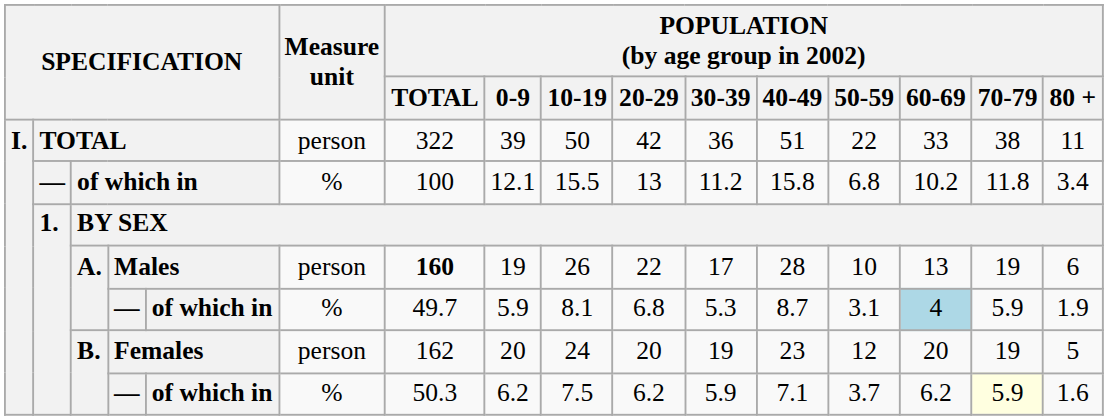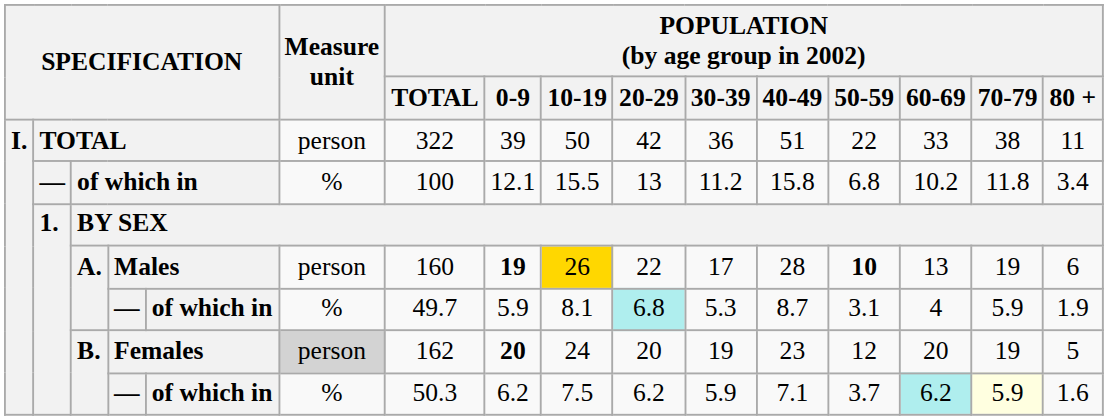(435, 266) bold -> (435, 266) normal
(513, 266) normal -> (513, 266) bold
(577, 266) no background -> (577, 266) gold background
(864, 266) normal -> (864, 266) bold
(649, 308) no background -> (649, 308) paleturquoise background
(936, 308) lightblue background -> (936, 308) no background
(332, 350) no background -> (332, 350) lightgrey background
(513, 350) normal -> (513, 350) bold
(936, 392) no background -> (936, 392) paleturquoise background
